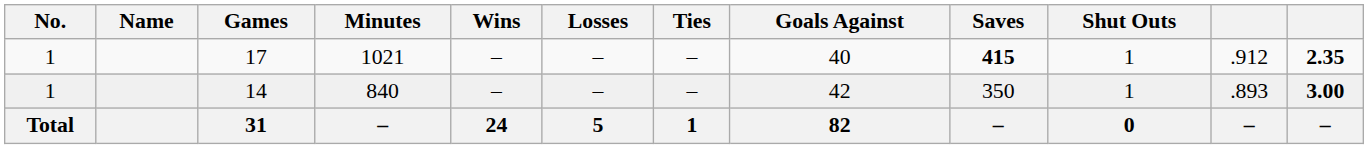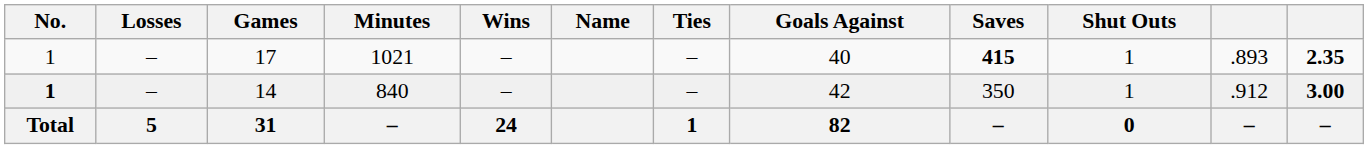columns swapped: (147, 21) <-> (598, 21)
(1249, 56) .912 -> (1249, 56) .893
(50, 90) normal -> (50, 90) bold
(1249, 90) .893 -> (1249, 90) .912
